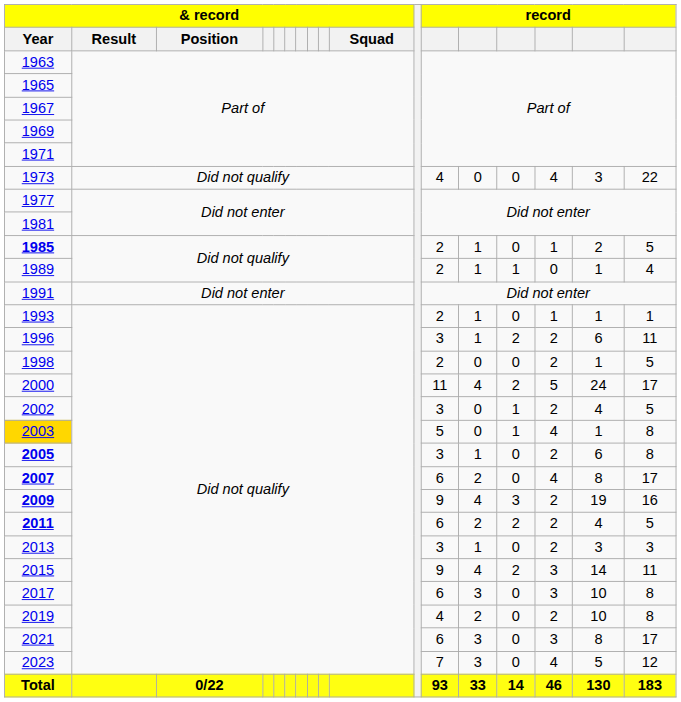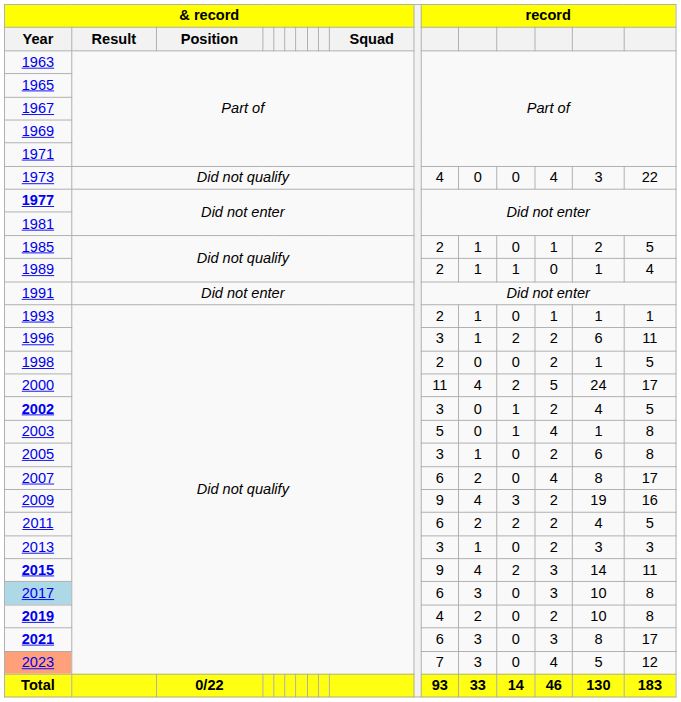(38, 200) normal -> (38, 200) bold
(38, 246) bold -> (38, 246) normal
(38, 408) normal -> (38, 408) bold
(38, 431) gold background -> (38, 431) no background
(38, 454) bold -> (38, 454) normal
(38, 477) bold -> (38, 477) normal
(38, 500) bold -> (38, 500) normal
(38, 524) bold -> (38, 524) normal
(38, 570) normal -> (38, 570) bold
(38, 593) no background -> (38, 593) lightblue background
(38, 616) normal -> (38, 616) bold
(38, 639) normal -> (38, 639) bold
(38, 662) no background -> (38, 662) lightsalmon background
